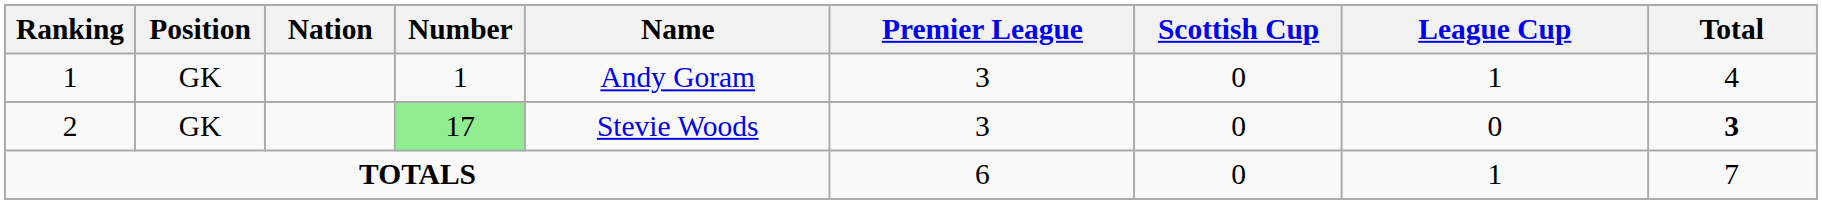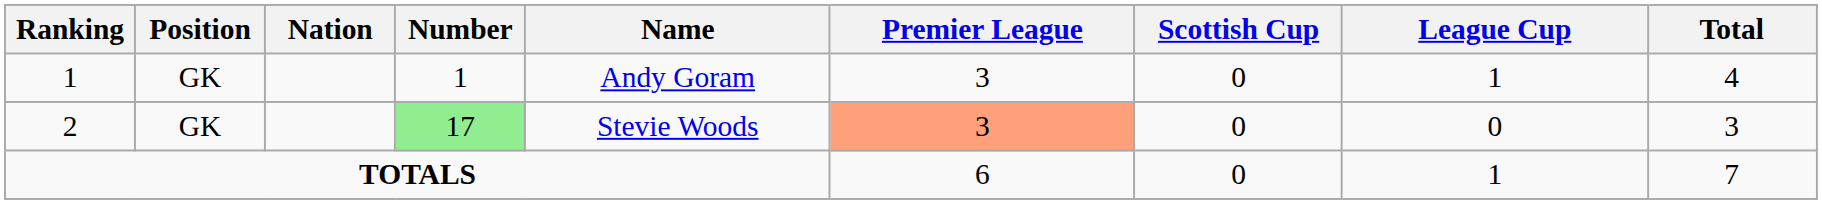(982, 126) no background -> (982, 126) lightsalmon background
(1732, 126) bold -> (1732, 126) normal
